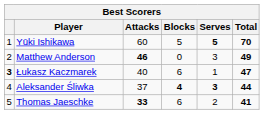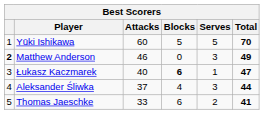(215, 42) bold -> (215, 42) normal
(9, 57) normal -> (9, 57) bold
(142, 57) bold -> (142, 57) normal
(9, 72) bold -> (9, 72) normal
(179, 72) normal -> (179, 72) bold
(179, 87) bold -> (179, 87) normal
(215, 87) bold -> (215, 87) normal
(142, 102) bold -> (142, 102) normal
